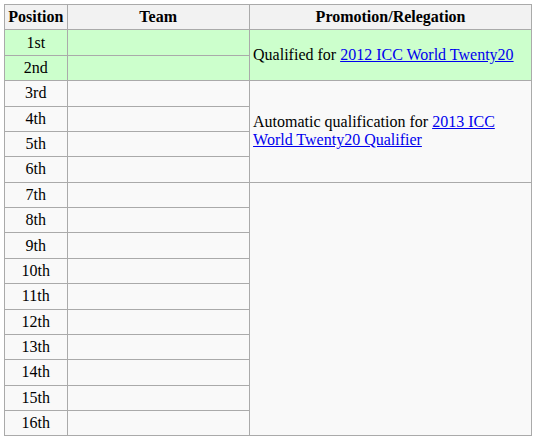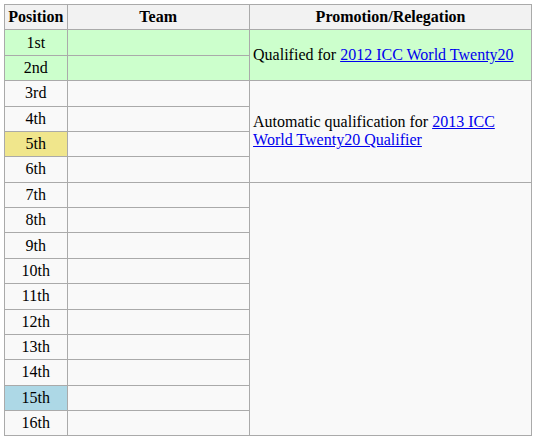(36, 144) no background -> (36, 144) khaki background
(36, 397) no background -> (36, 397) lightblue background
